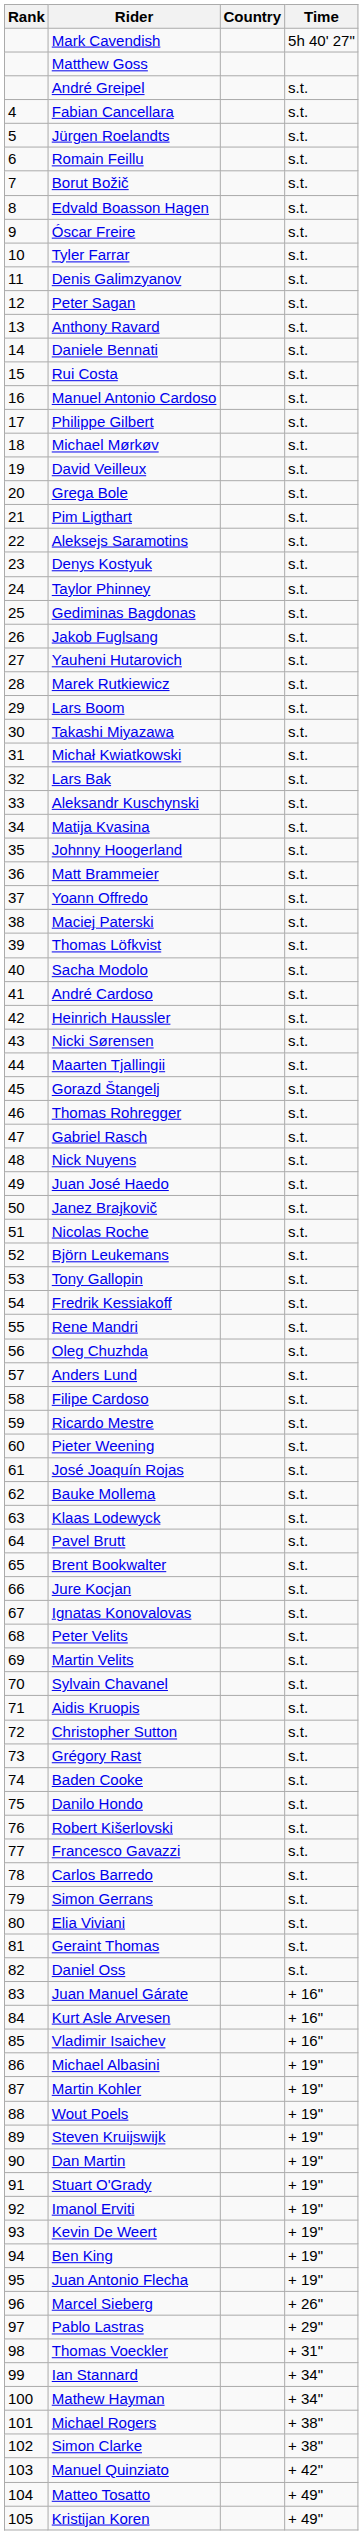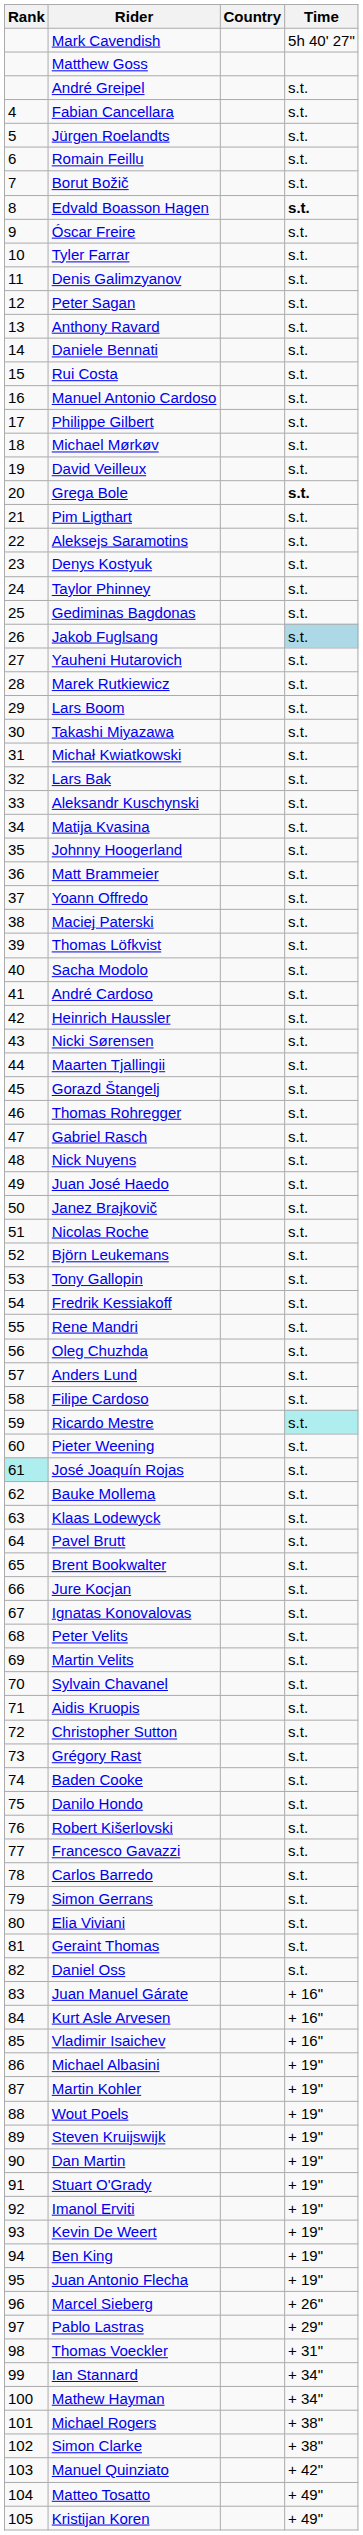(298, 207) normal -> (299, 207) bold
(298, 493) normal -> (299, 493) bold
(298, 636) no background -> (298, 636) lightblue background
(298, 1422) no background -> (298, 1422) paleturquoise background
(16, 1470) no background -> (16, 1470) paleturquoise background
